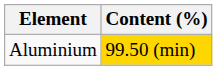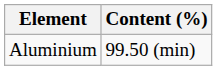(151, 49) gold background -> (151, 49) no background
